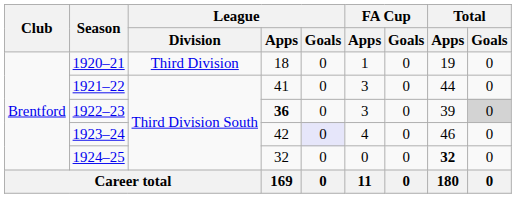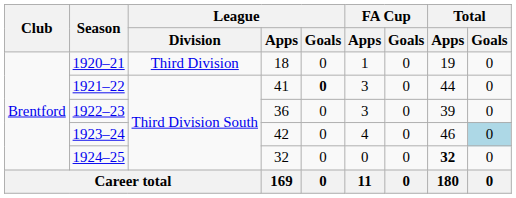(323, 87) normal -> (323, 87) bold
(281, 110) bold -> (281, 110) normal
(489, 110) lightgrey background -> (489, 110) no background
(323, 134) lavender background -> (323, 134) no background
(489, 134) no background -> (489, 134) lightblue background
